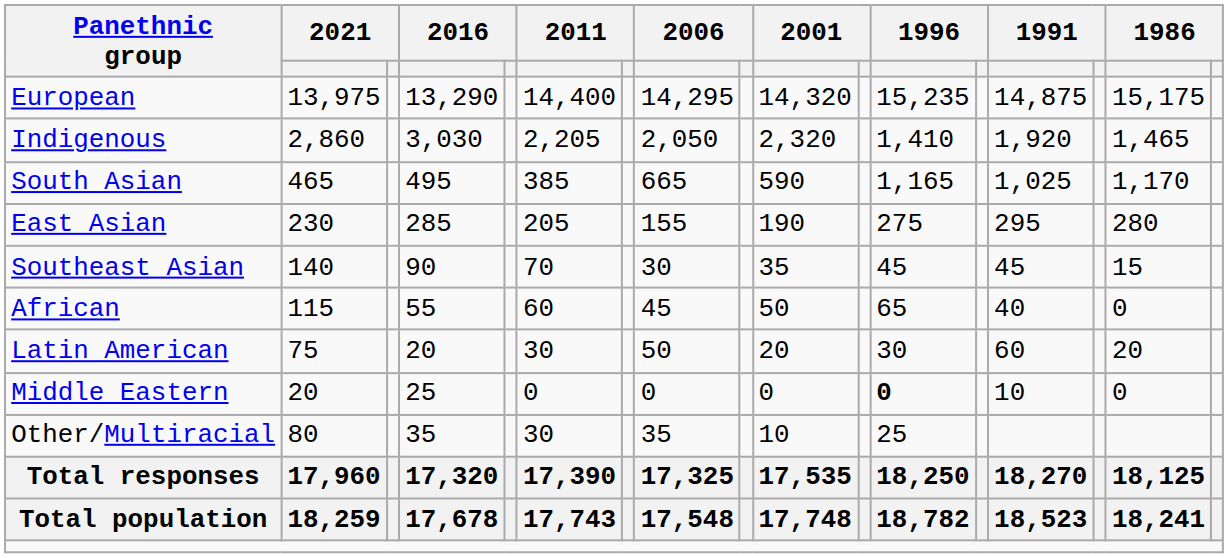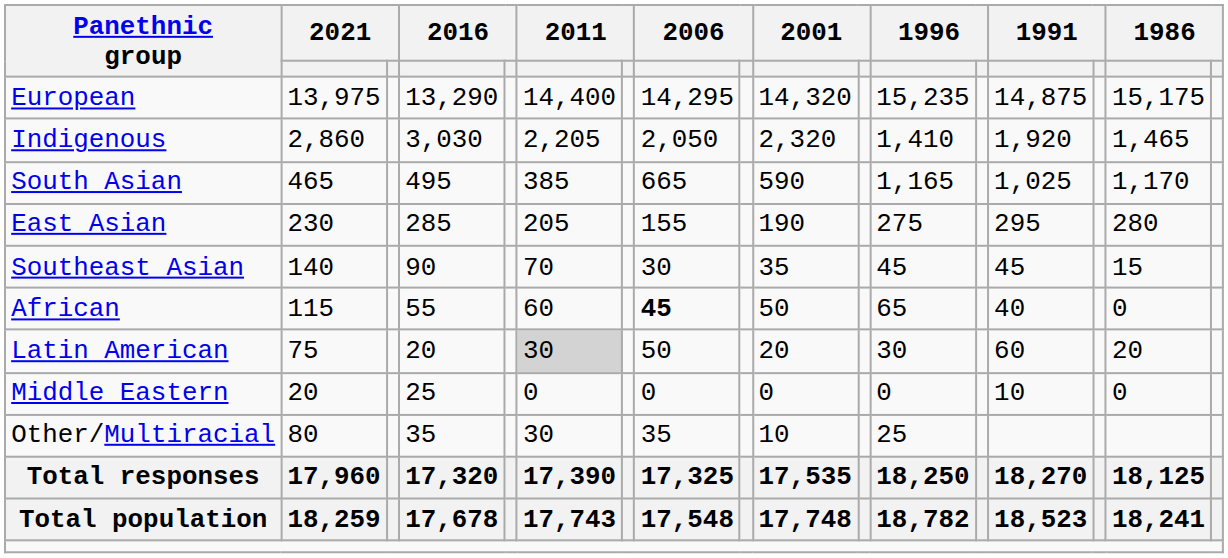(656, 309) normal -> (656, 309) bold
(539, 351) no background -> (539, 351) lightgrey background
(884, 393) bold -> (884, 393) normal
